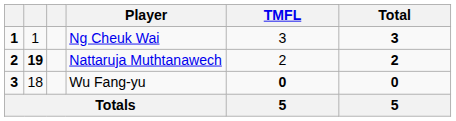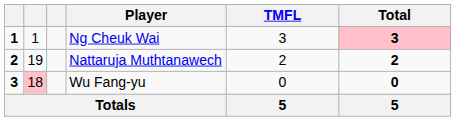(395, 37) no background -> (395, 37) pink background
(35, 60) bold -> (35, 60) normal
(35, 82) no background -> (35, 82) pink background
(283, 82) bold -> (283, 82) normal
